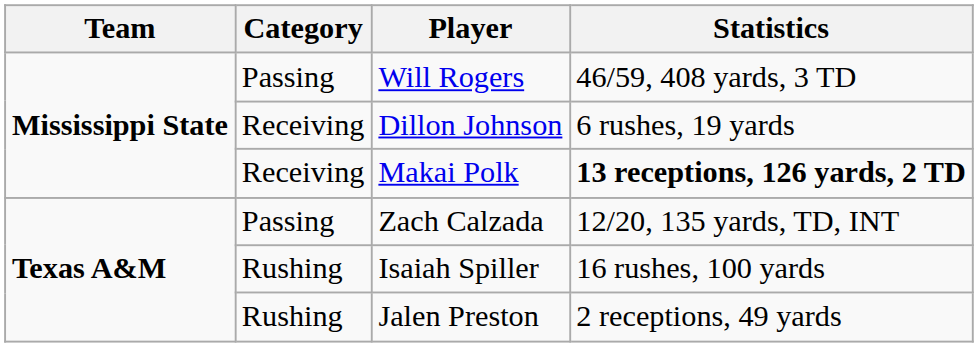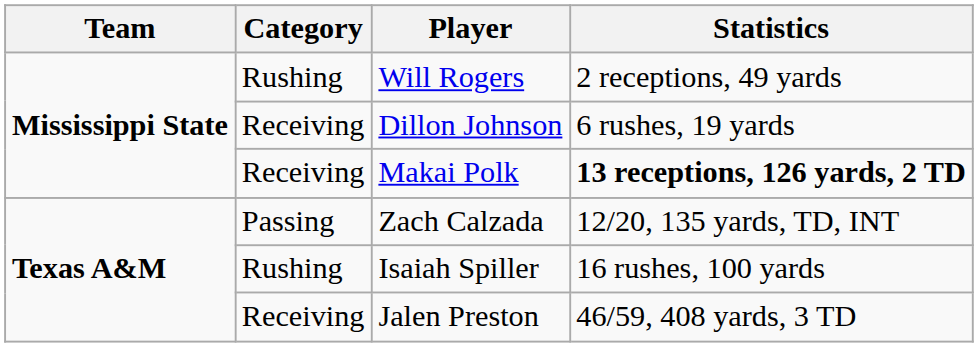(288, 76) Passing -> (292, 76) Rushing
(716, 76) 46/59, 408 yards, 3 TD -> (709, 76) 2 receptions, 49 yards
(292, 316) Rushing -> (303, 316) Receiving
(709, 316) 2 receptions, 49 yards -> (716, 316) 46/59, 408 yards, 3 TD
